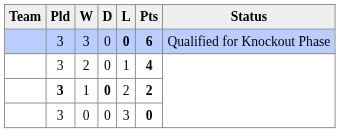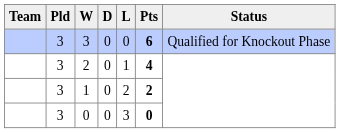(126, 41) bold -> (126, 41) normal
(60, 90) bold -> (60, 90) normal
(107, 90) bold -> (107, 90) normal
